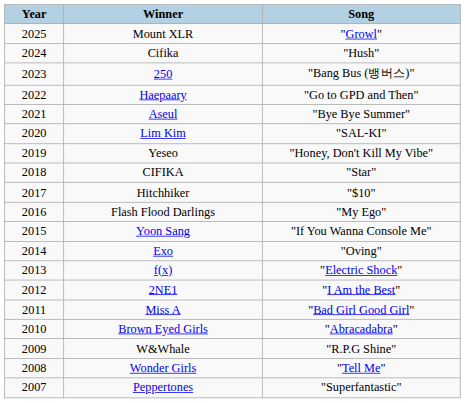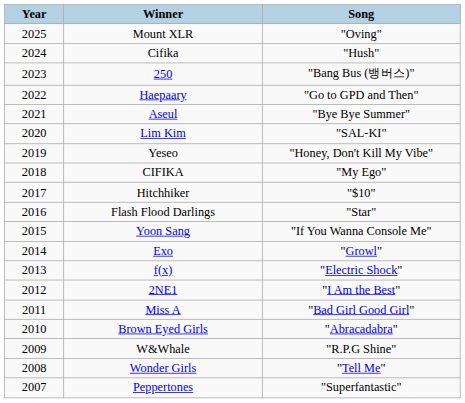(361, 33) "Growl" -> (361, 33) "Oving"
(361, 172) "Star" -> (361, 172) "My Ego"
(361, 211) "My Ego" -> (361, 211) "Star"
(361, 251) "Oving" -> (361, 251) "Growl"
